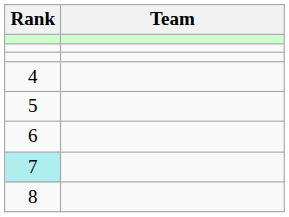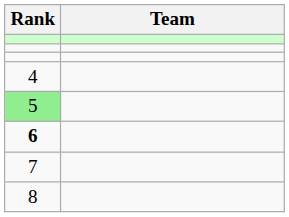(33, 106) no background -> (33, 106) lightgreen background
(33, 136) normal -> (33, 136) bold
(33, 166) paleturquoise background -> (33, 166) no background
